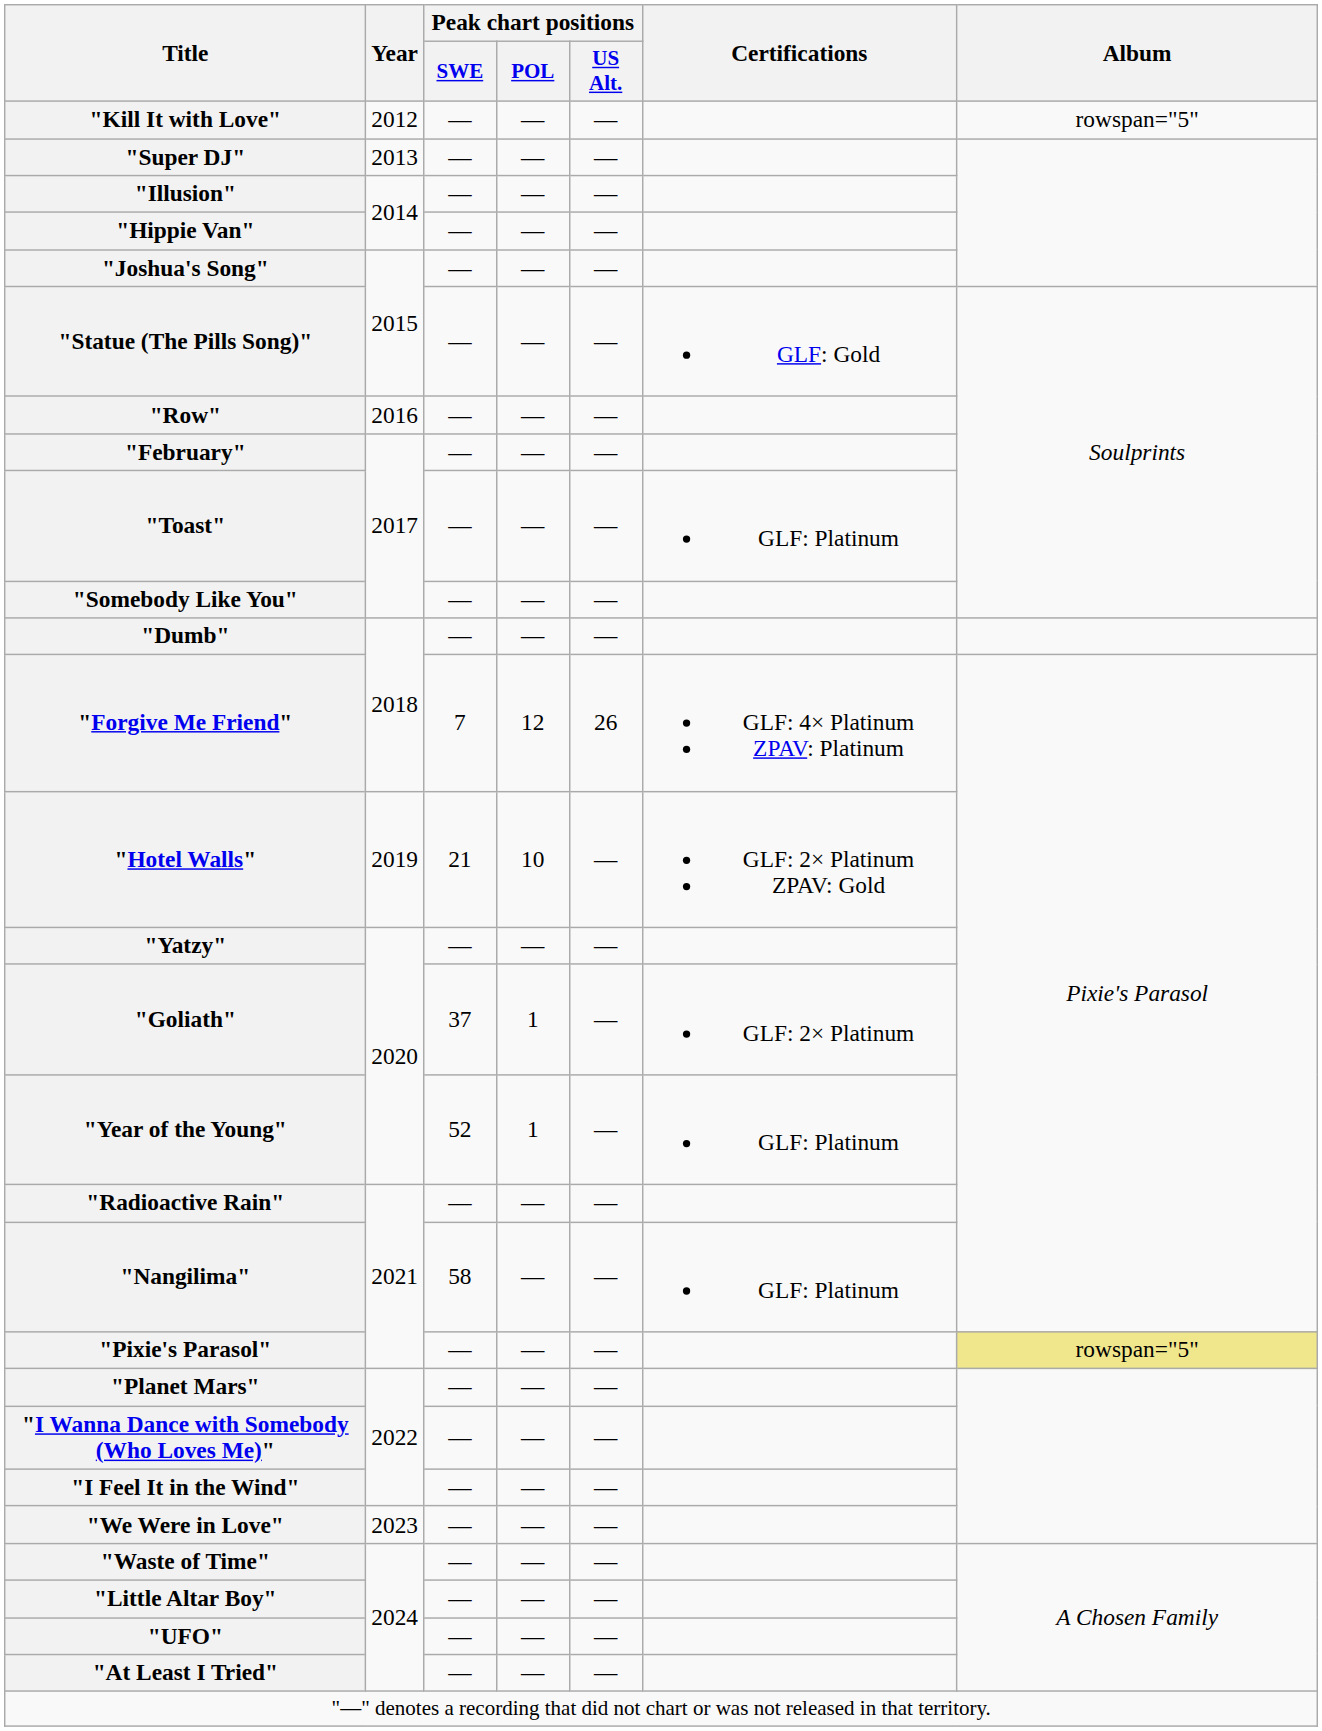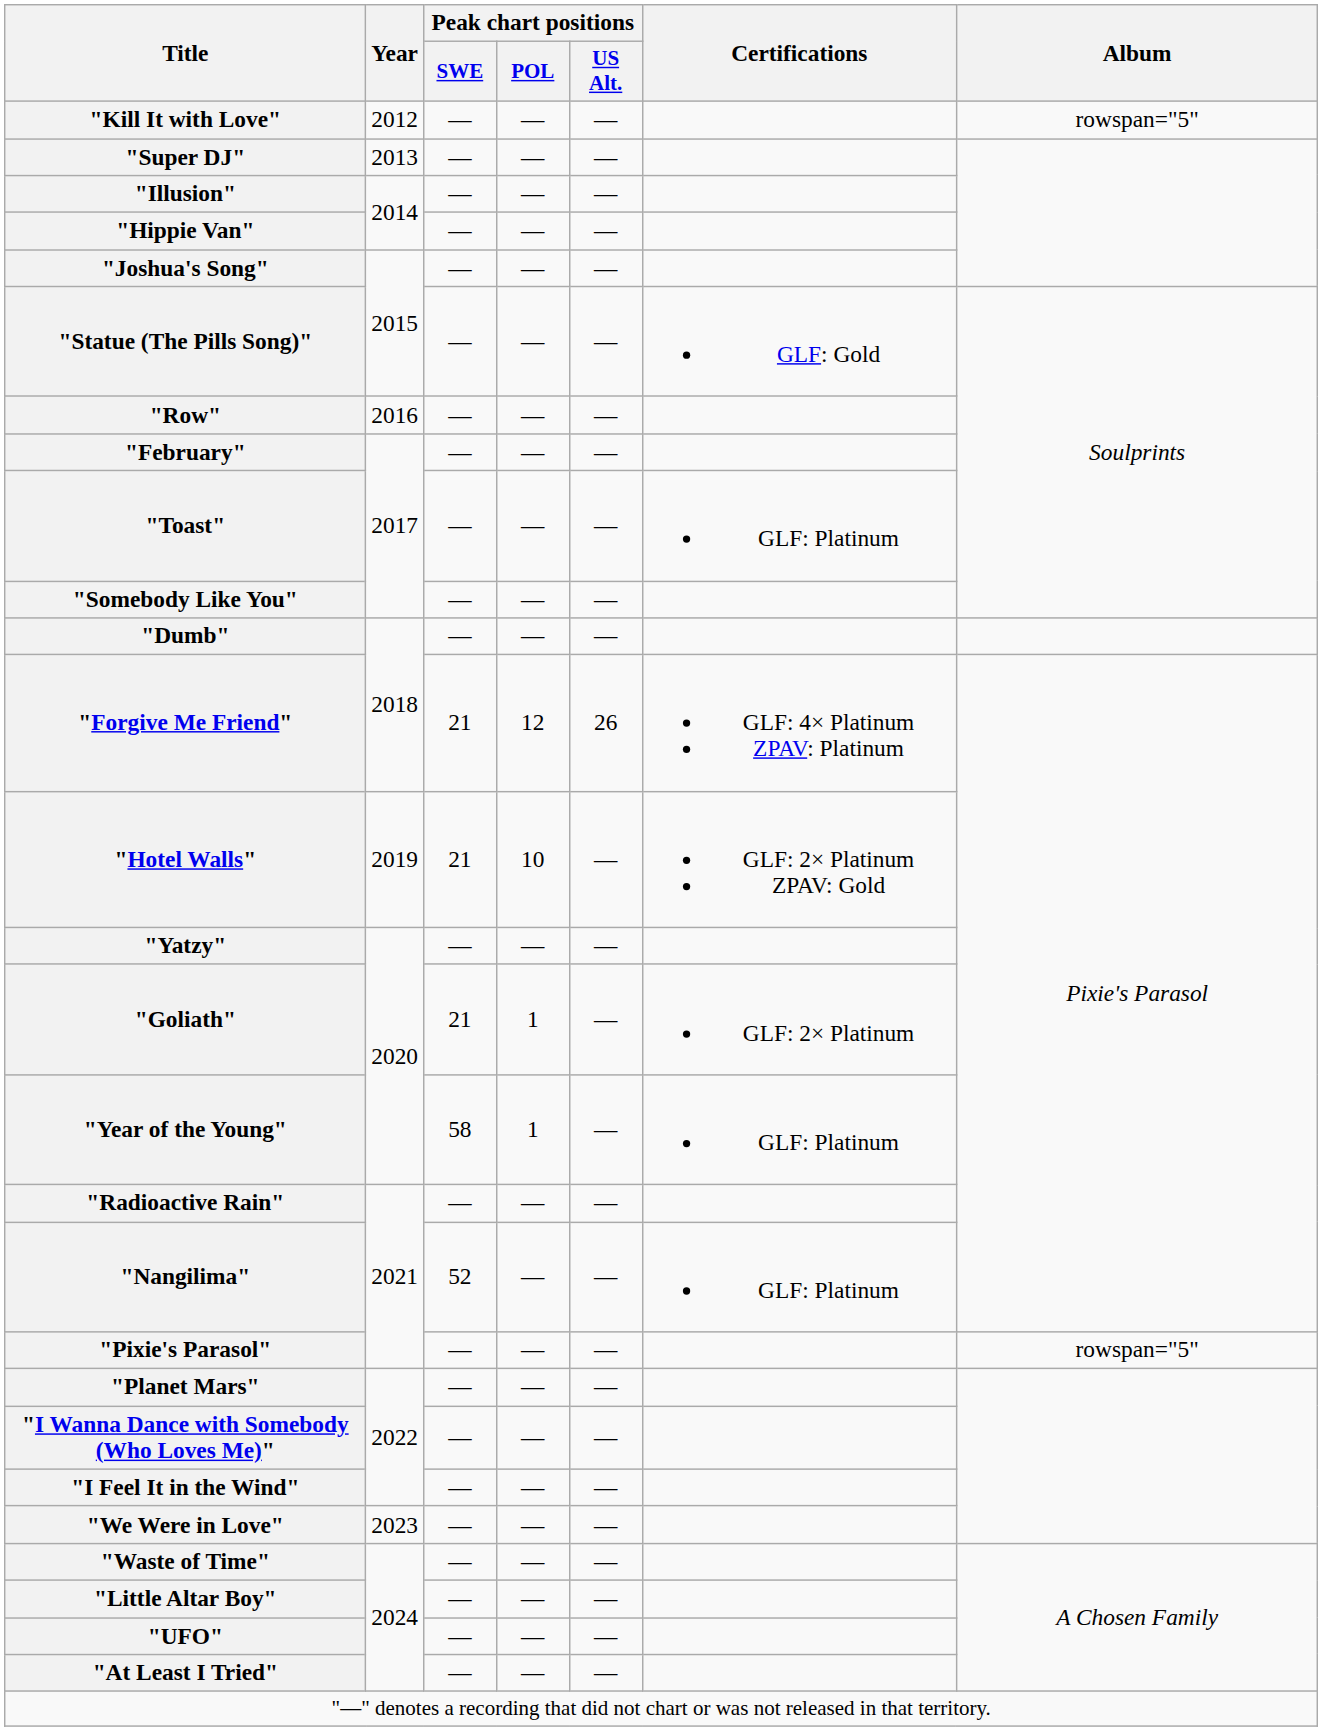(460, 722) 7 -> (460, 722) 21
(460, 1019) 37 -> (460, 1019) 21
(460, 1129) 52 -> (460, 1129) 58
(460, 1276) 58 -> (460, 1276) 52
(1137, 1349) khaki background -> (1137, 1349) no background
